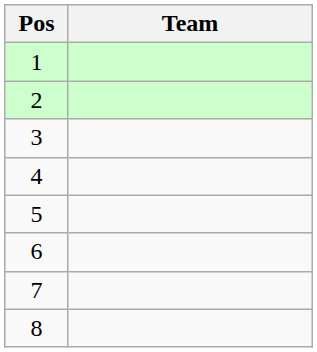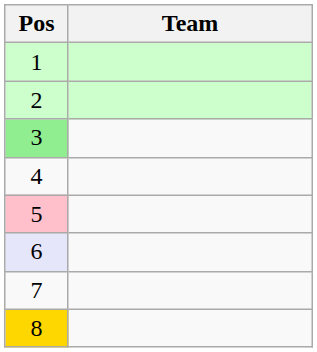(37, 137) no background -> (37, 137) lightgreen background
(37, 213) no background -> (37, 213) pink background
(37, 251) no background -> (37, 251) lavender background
(37, 328) no background -> (37, 328) gold background
